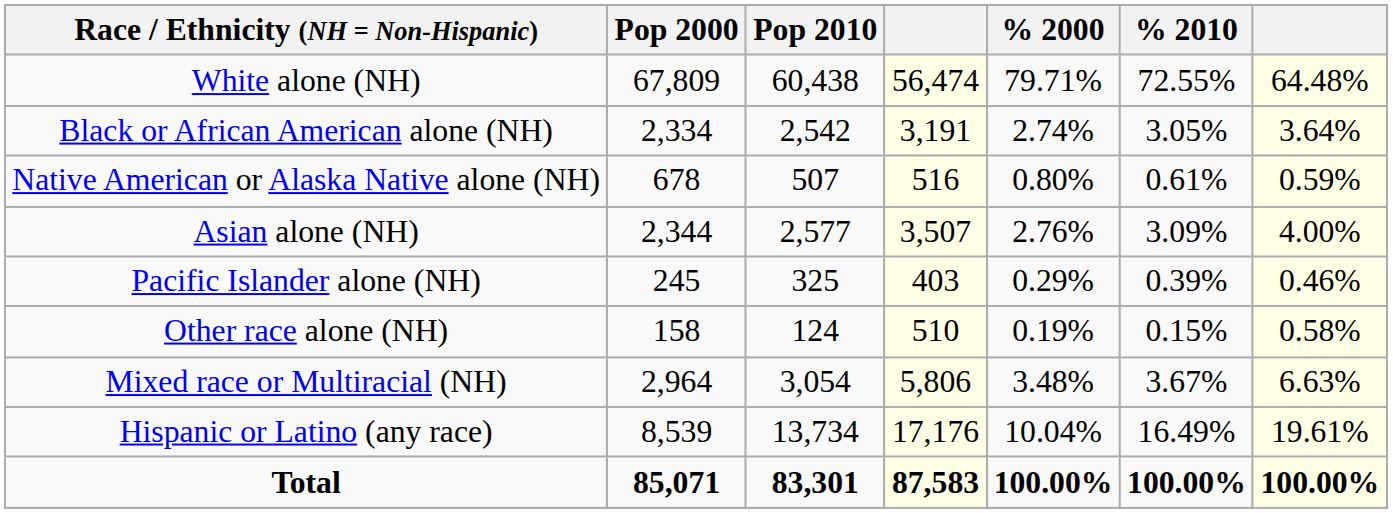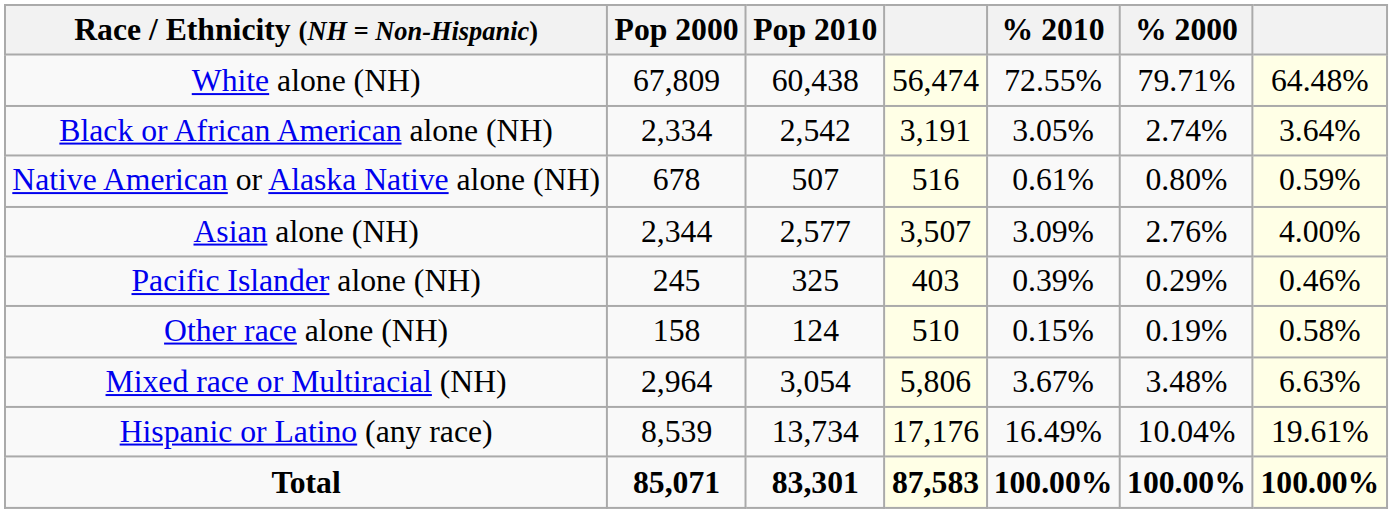columns swapped: (1053, 29) <-> (1186, 29)
